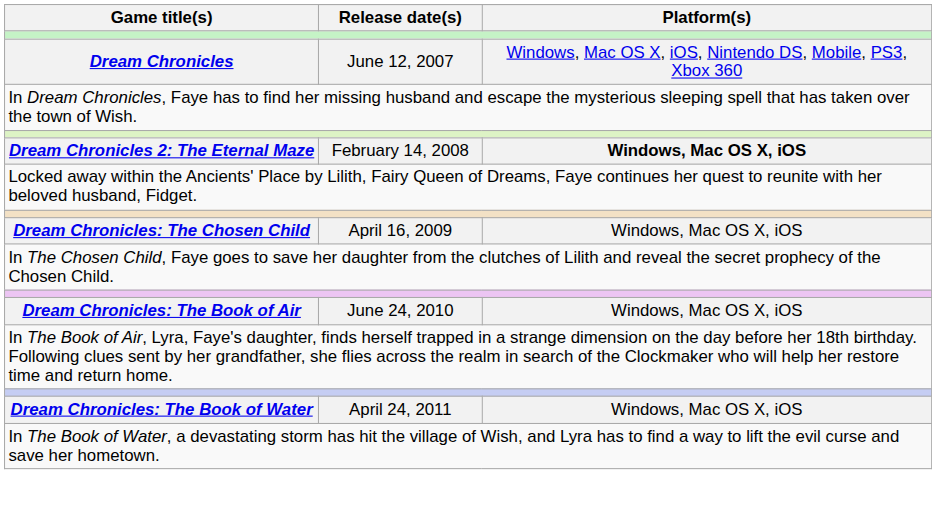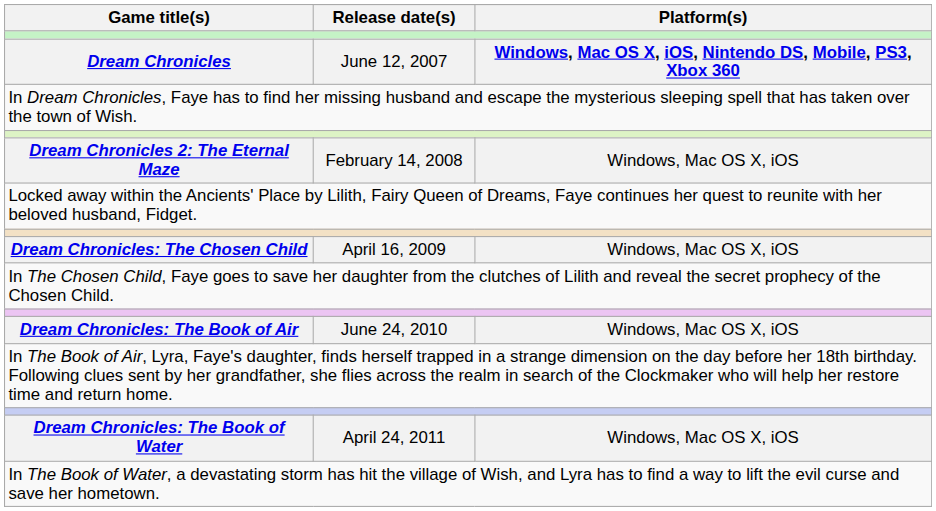(707, 61) normal -> (703, 61) bold
(707, 151) bold -> (703, 160) normal
